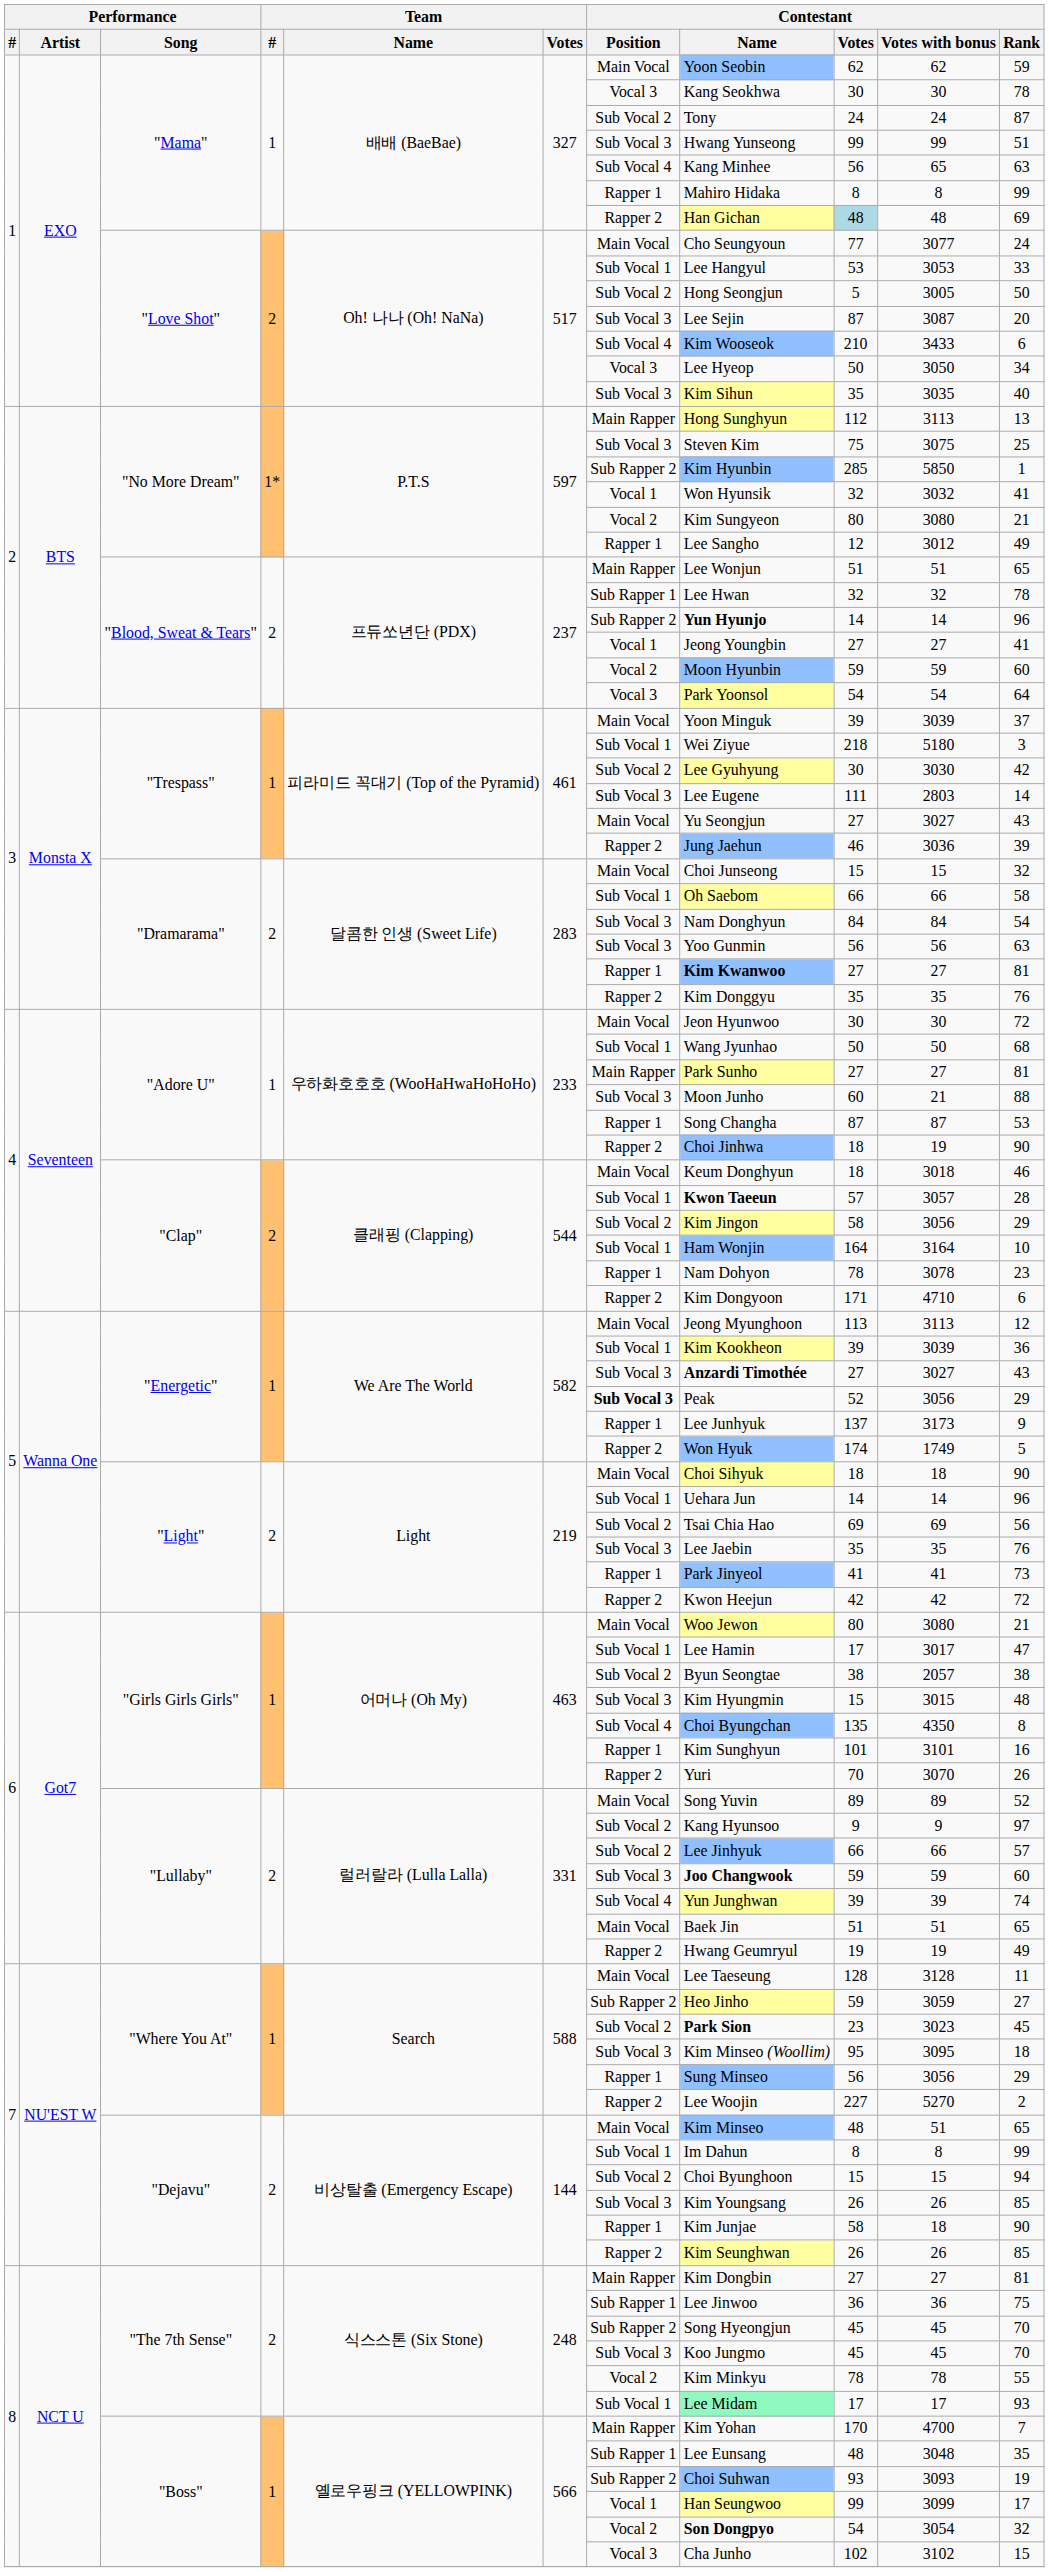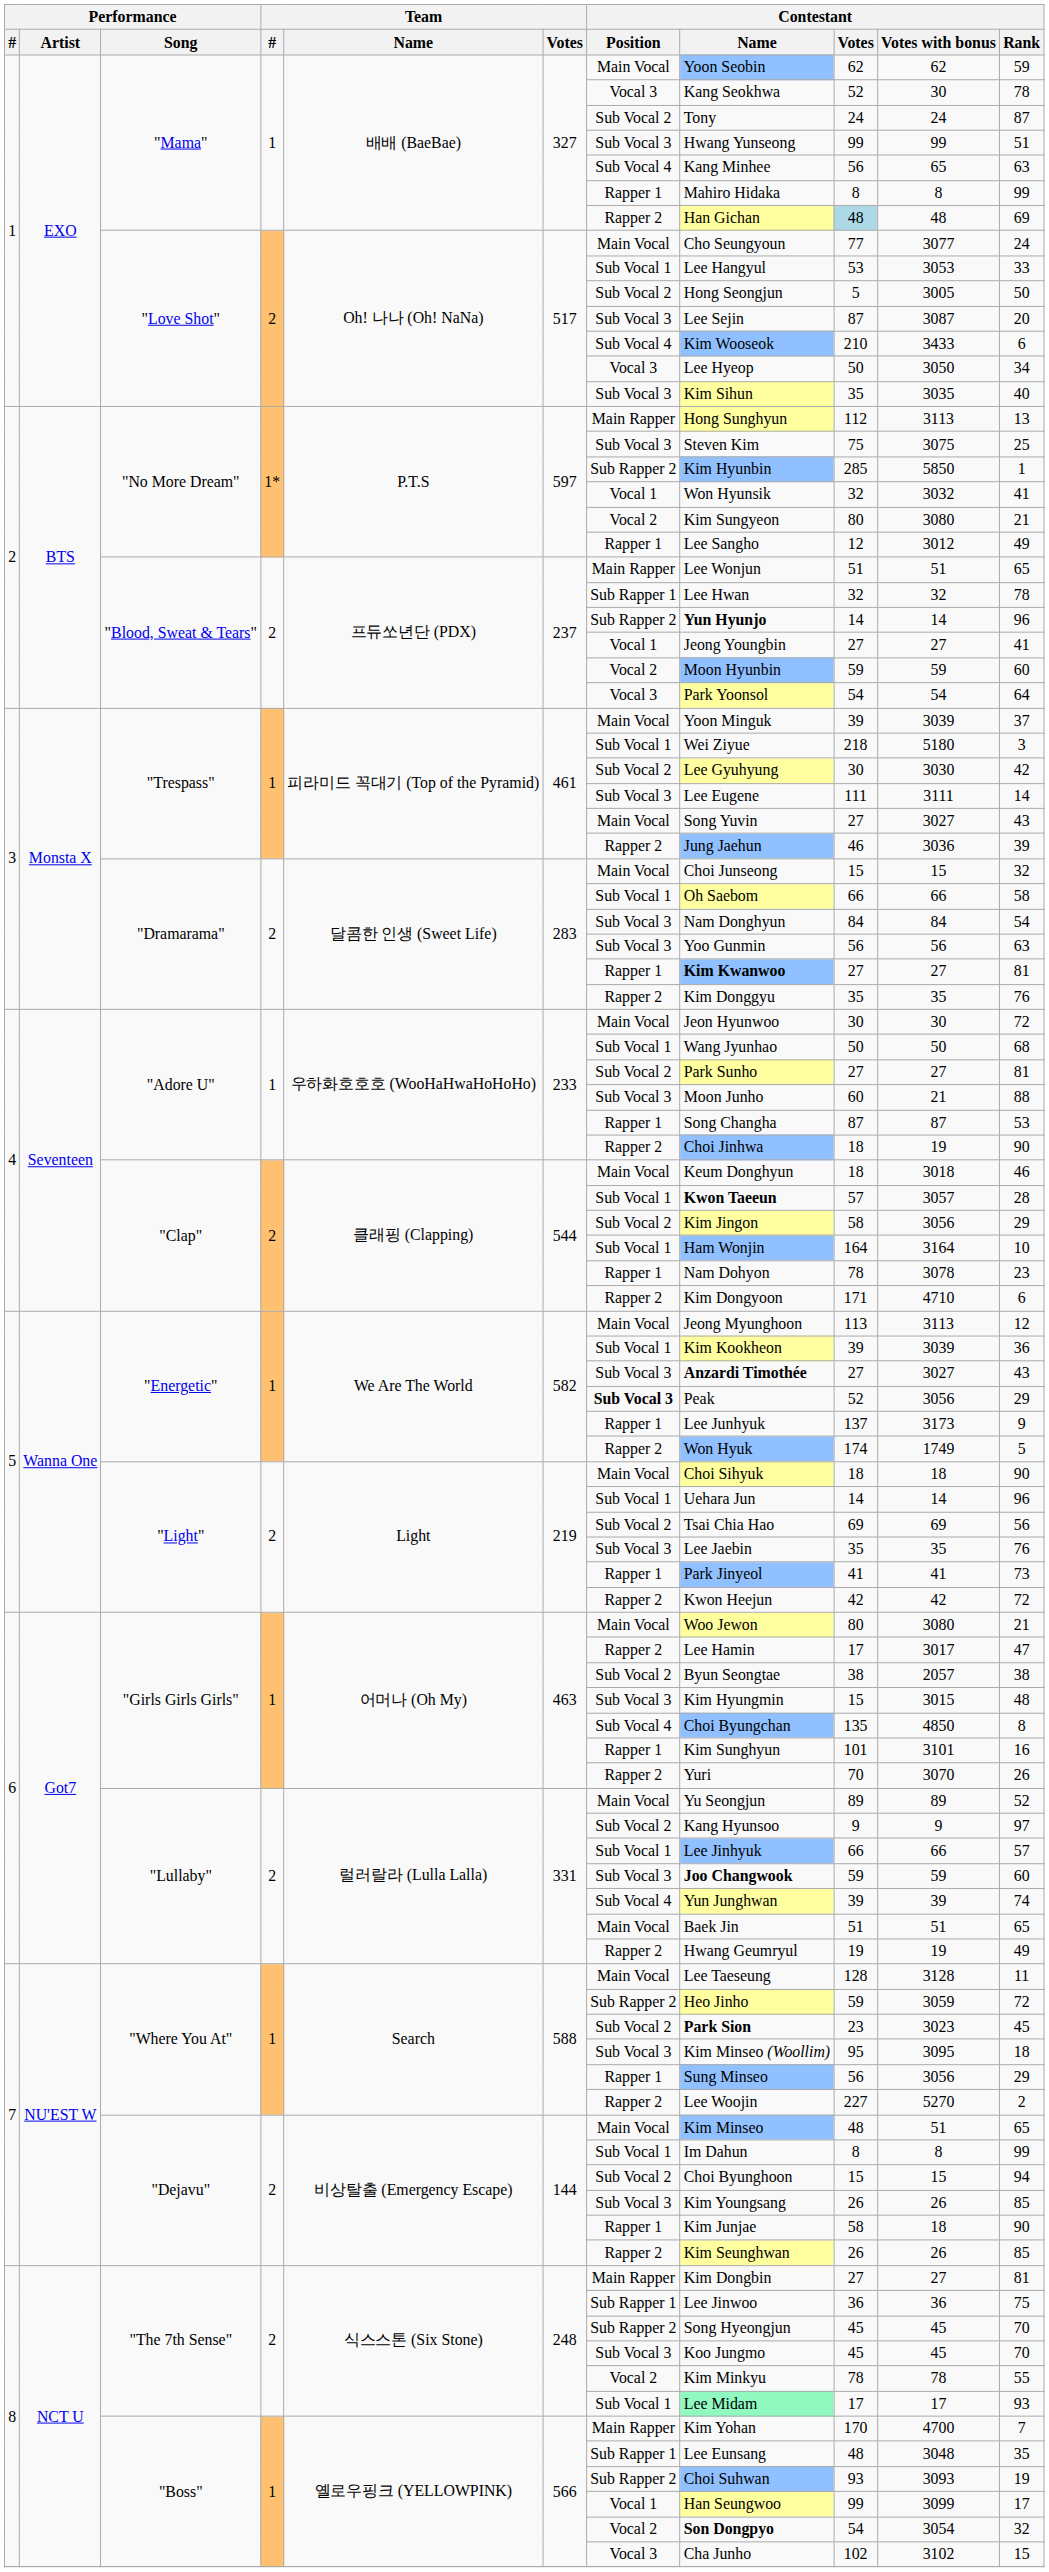(856, 92) 30 -> (856, 92) 52
(938, 795) 2803 -> (938, 795) 3111
(724, 820) Yu Seongjun -> (721, 820) Song Yuvin
(633, 1072) Main Rapper -> (633, 1072) Sub Vocal 2
(633, 1649) Sub Vocal 1 -> (633, 1649) Rapper 2
(938, 1725) 4350 -> (938, 1725) 4850
(721, 1800) Song Yuvin -> (724, 1800) Yu Seongjun
(633, 1850) Sub Vocal 2 -> (633, 1850) Sub Vocal 1
(1022, 2001) 27 -> (1022, 2001) 72
